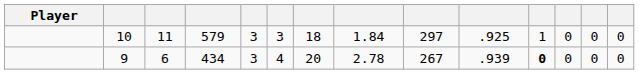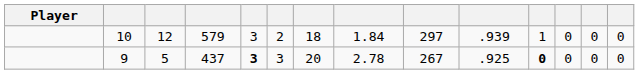(165, 37) 11 -> (165, 37) 12
(280, 37) 3 -> (280, 37) 2
(494, 37) .925 -> (494, 37) .939
(165, 58) 6 -> (165, 58) 5
(213, 58) 434 -> (213, 58) 437
(254, 58) normal -> (254, 58) bold
(280, 58) 4 -> (280, 58) 3
(494, 58) .939 -> (494, 58) .925
